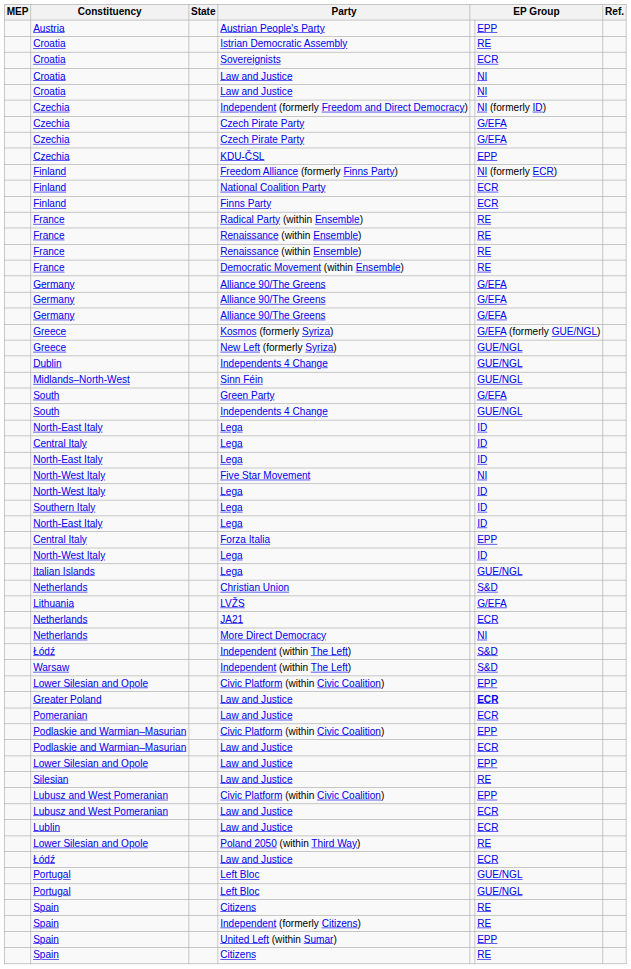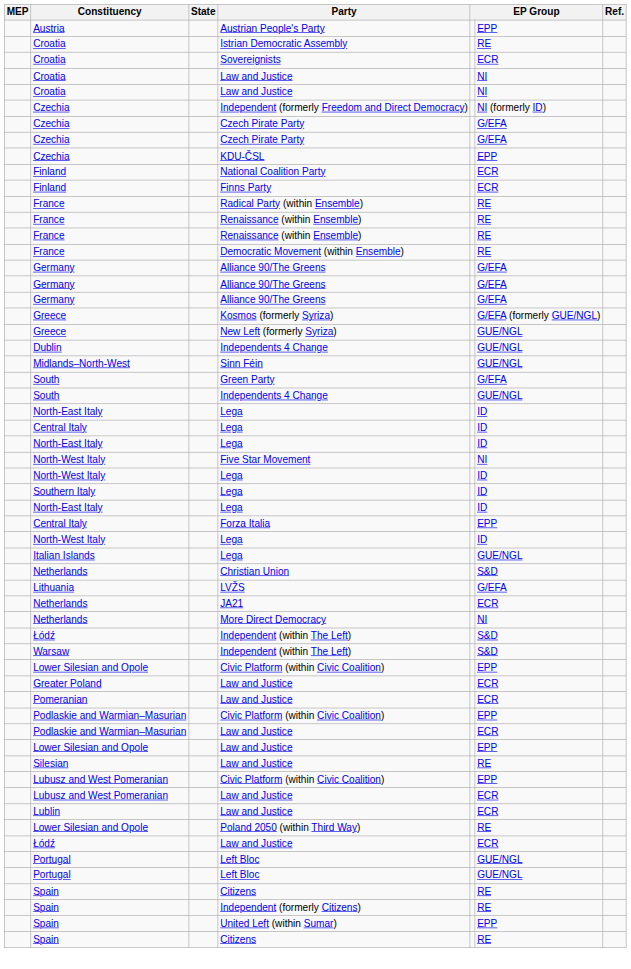- row: (50, 172)
(488, 699) bold -> (488, 683) normal
